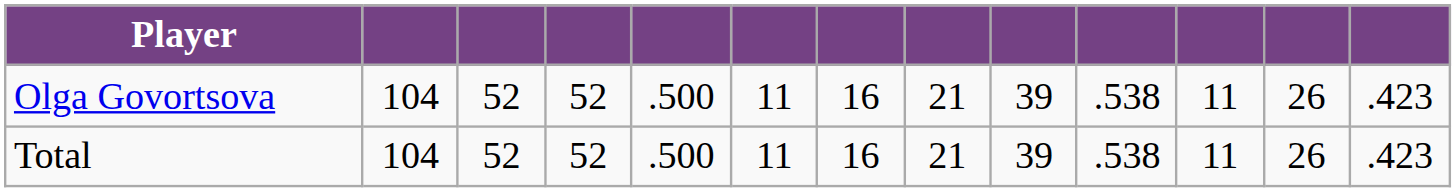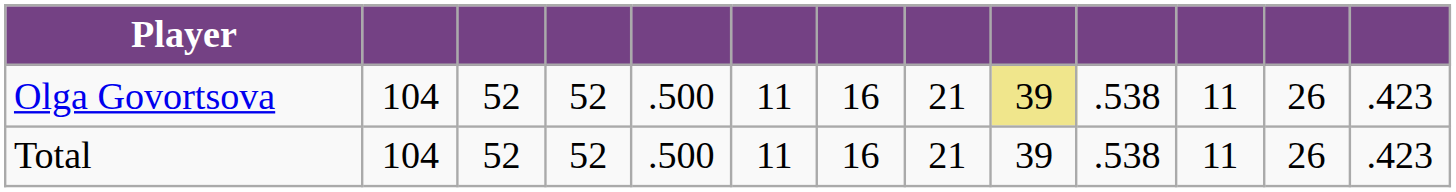(1034, 95) no background -> (1034, 95) khaki background
